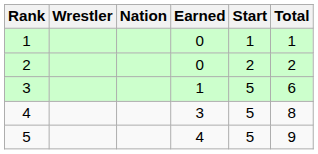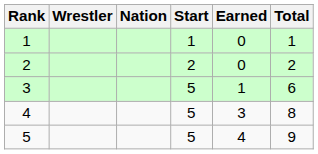columns swapped: (250, 16) <-> (200, 16)
